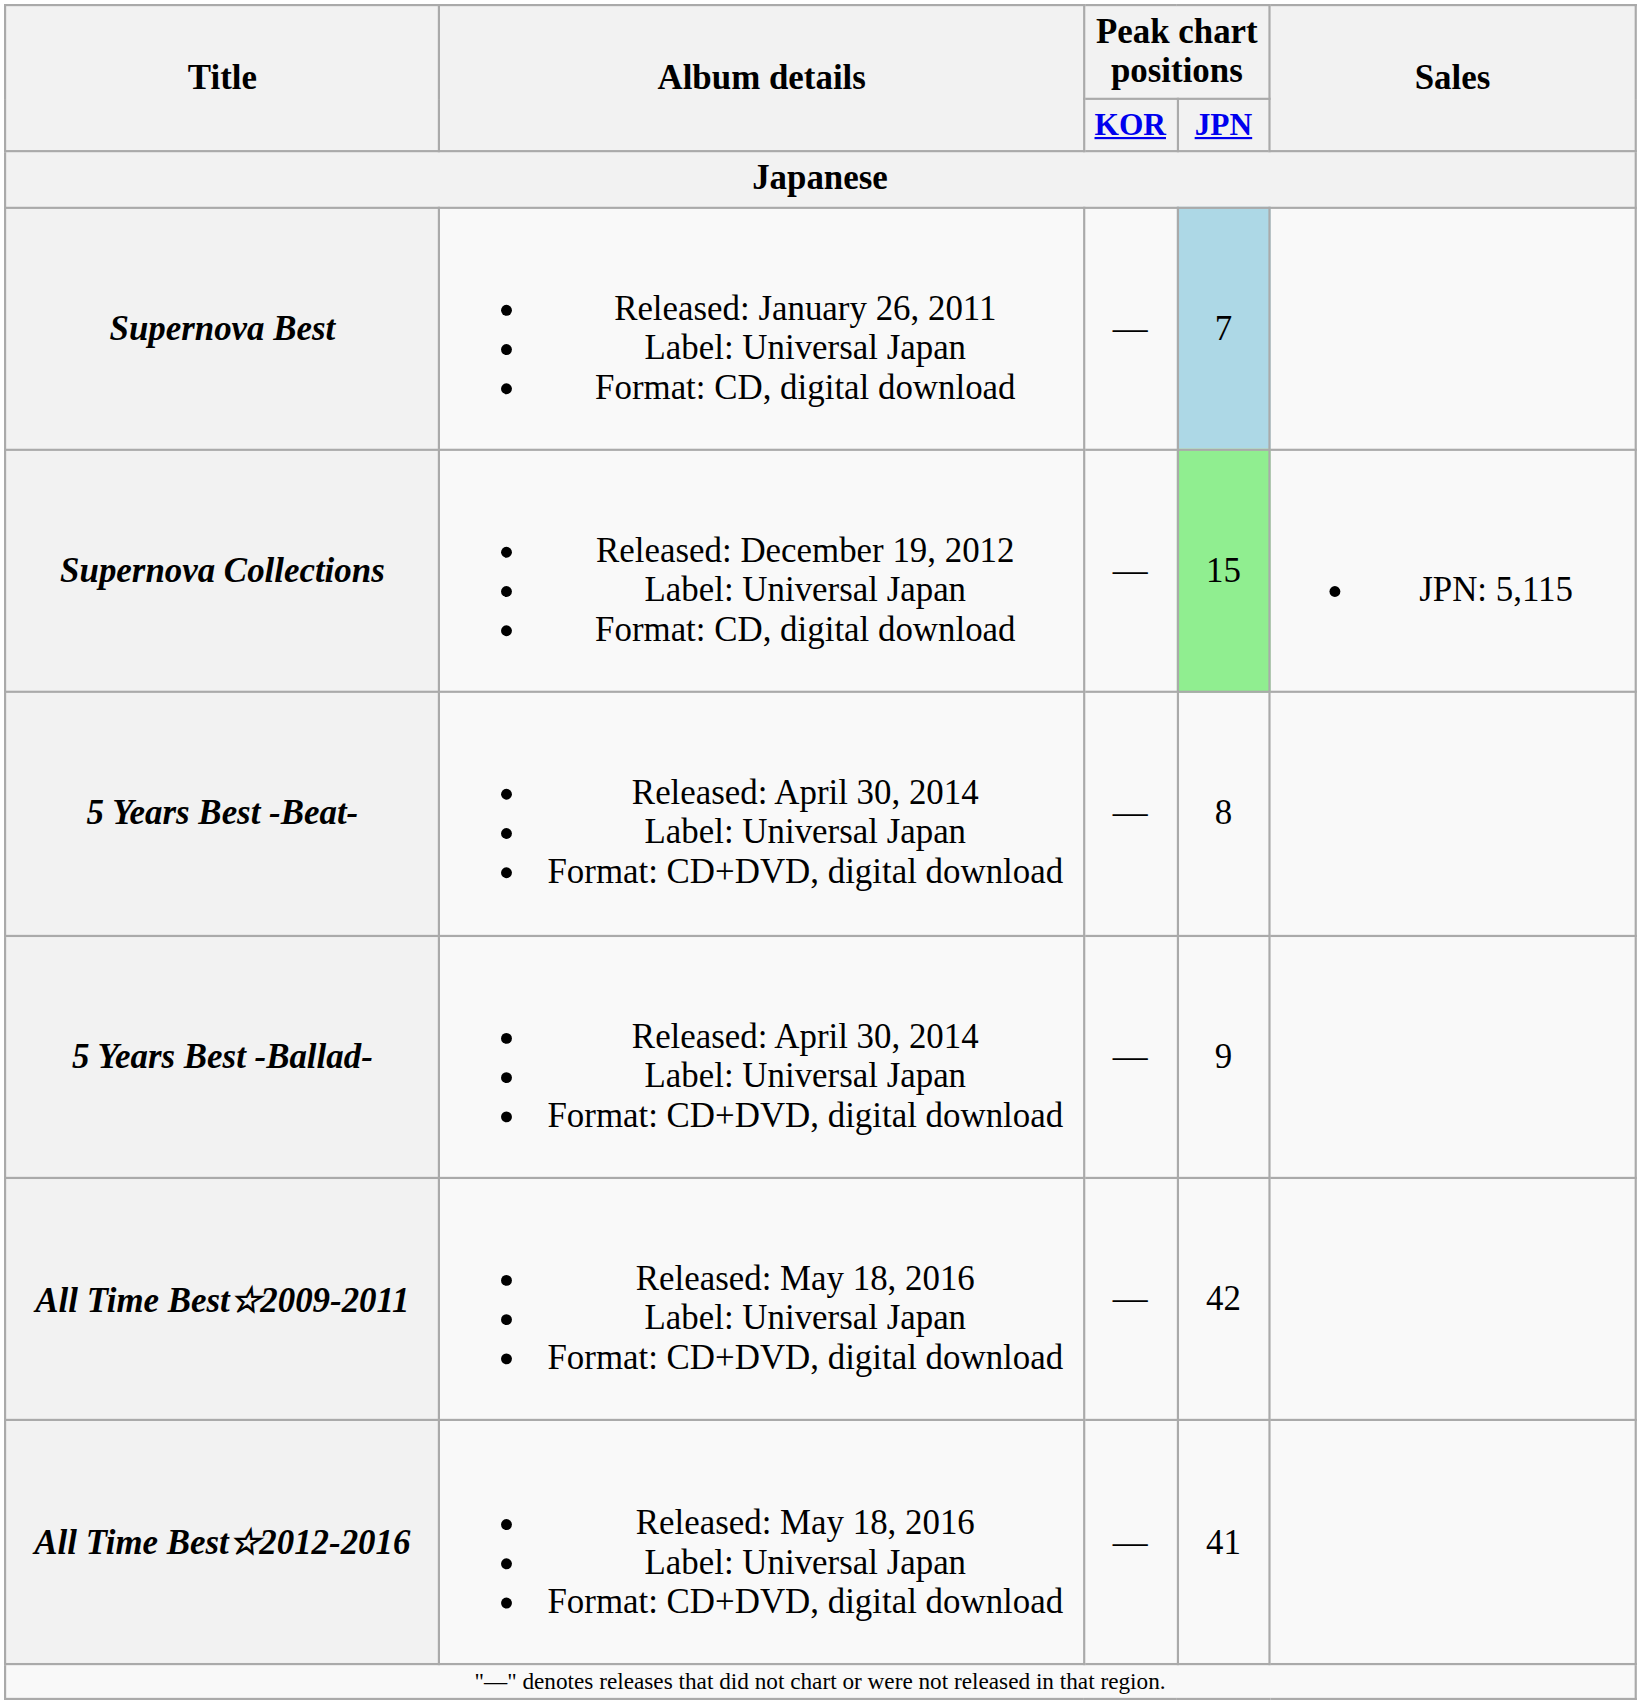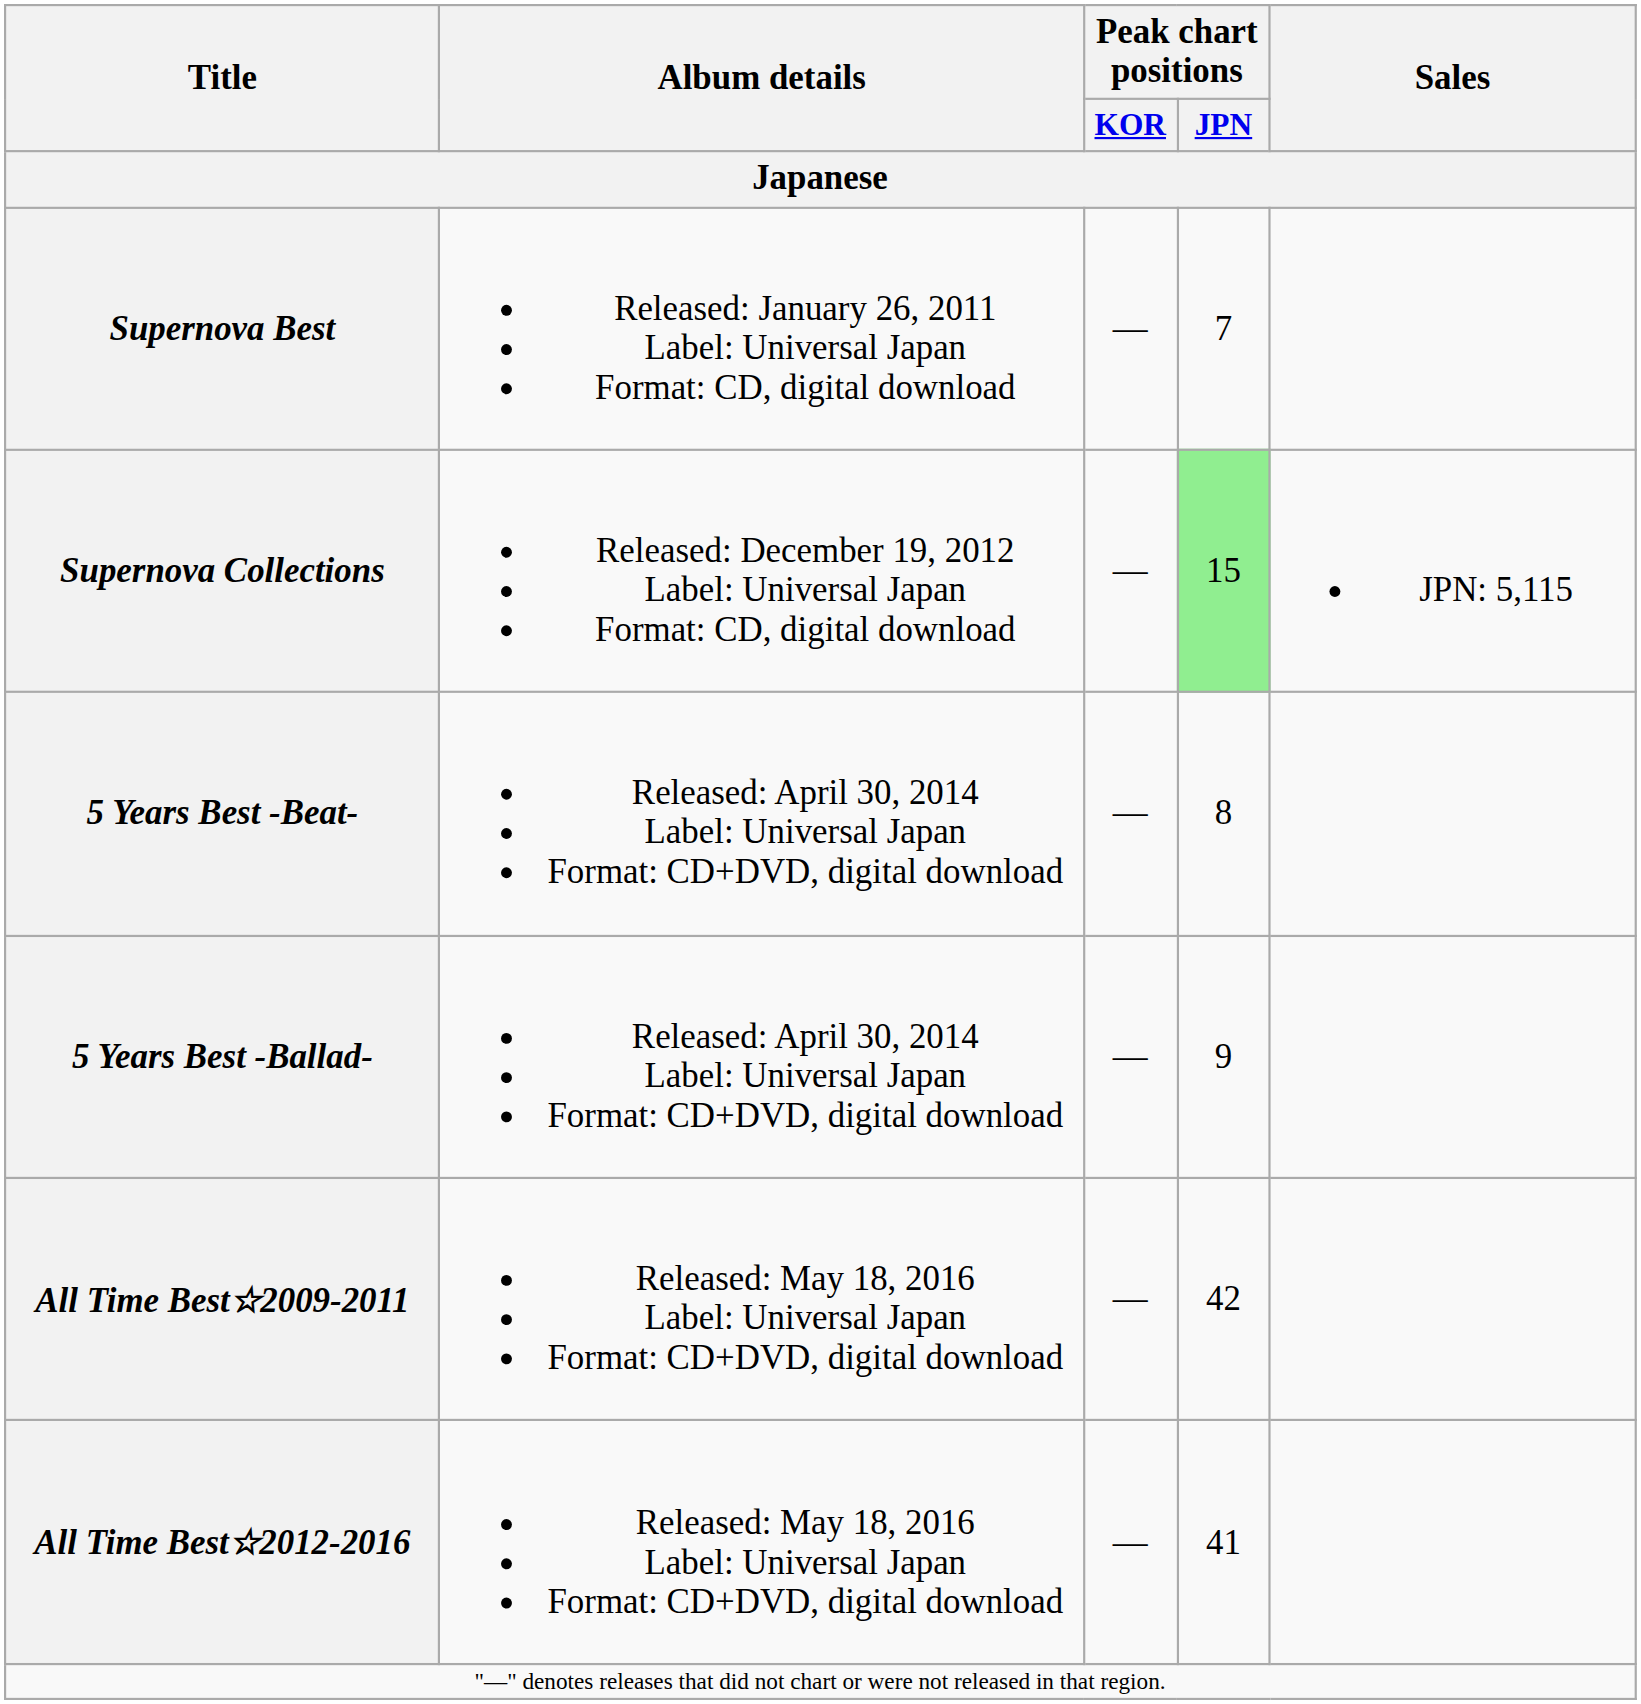(1223, 327) lightblue background -> (1223, 327) no background
